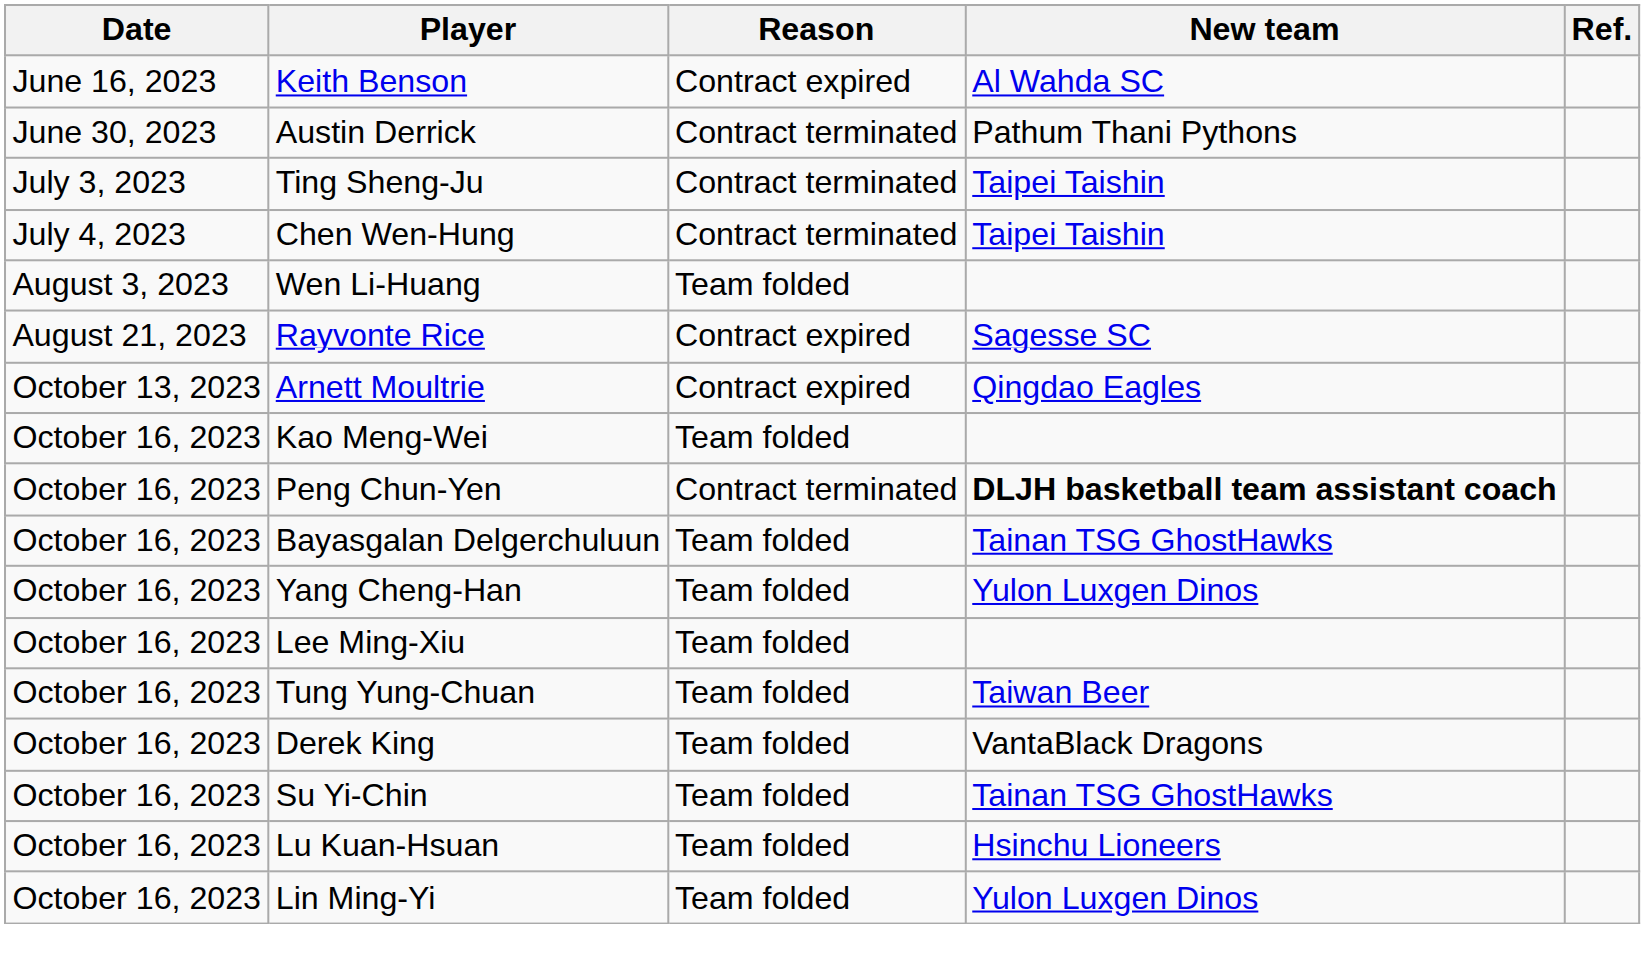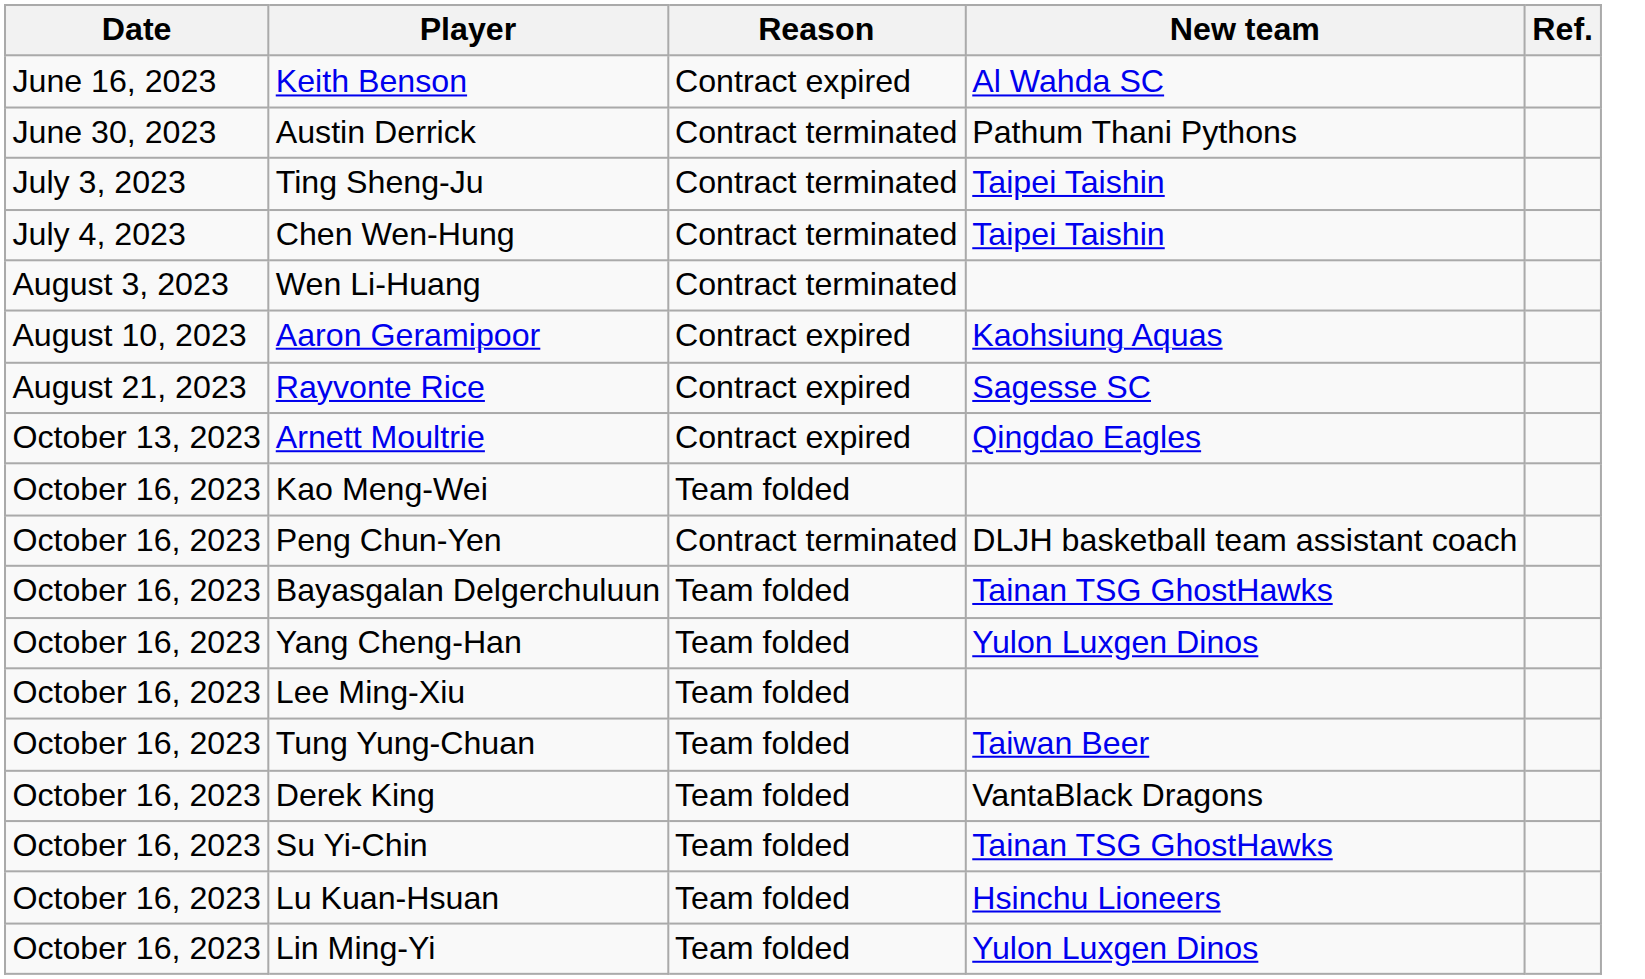(763, 285) Team folded -> (816, 285) Contract terminated
+ row: (408, 336)
(1264, 489) bold -> (1245, 540) normal
